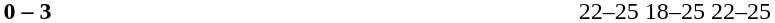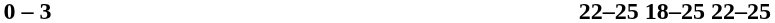(675, 11) normal -> (675, 11) bold
